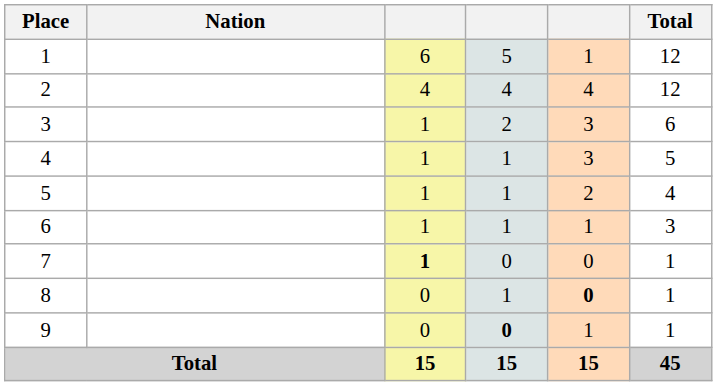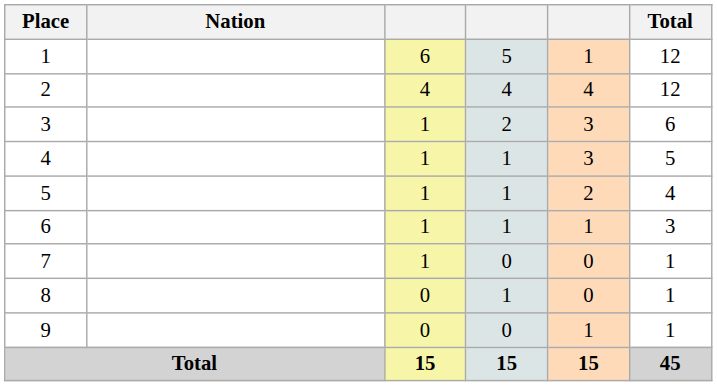(425, 261) bold -> (425, 261) normal
(588, 295) bold -> (588, 295) normal
(507, 329) bold -> (507, 329) normal
